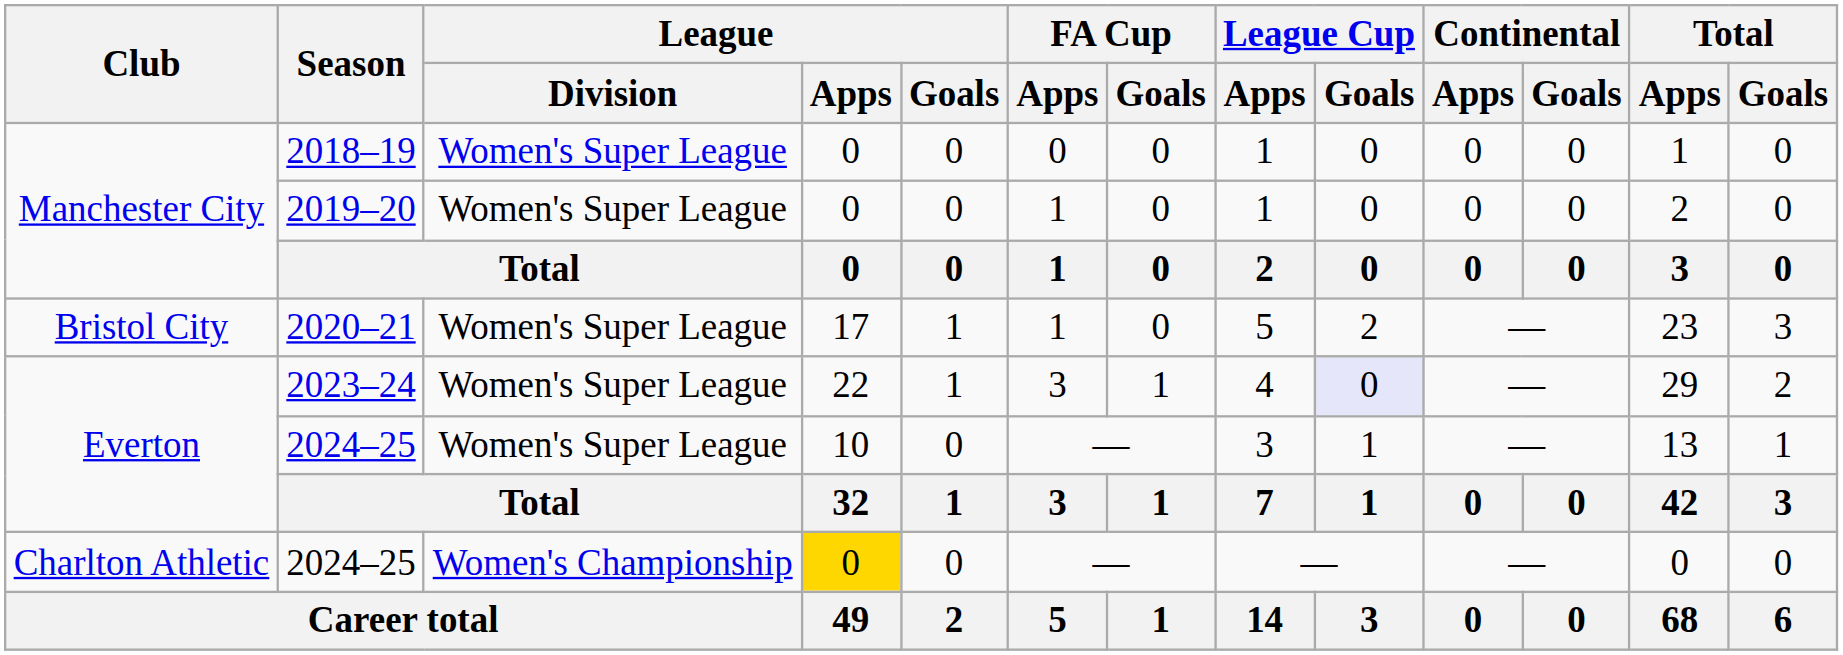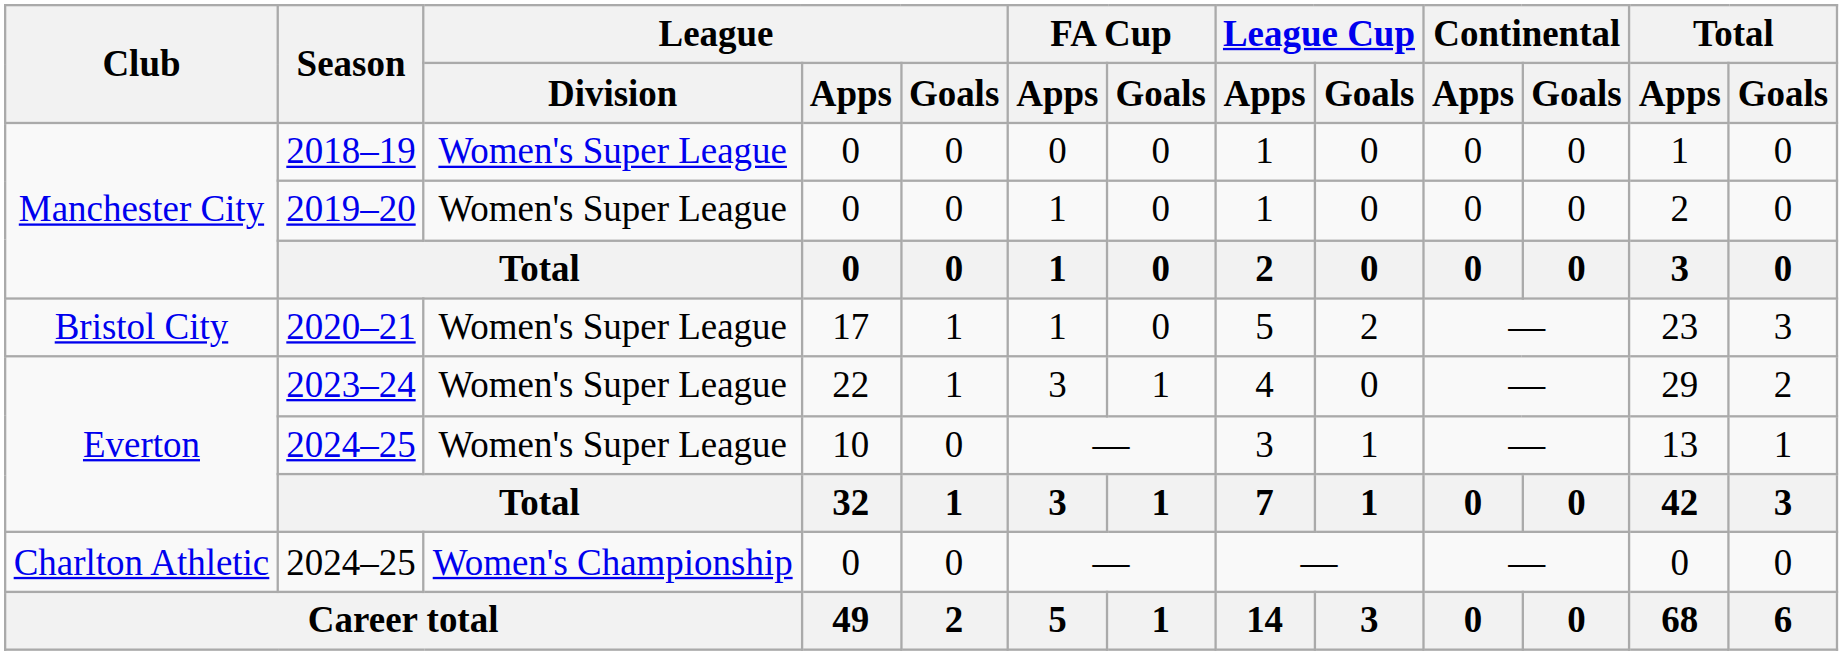(1369, 385) lavender background -> (1369, 385) no background
(851, 561) gold background -> (851, 561) no background
